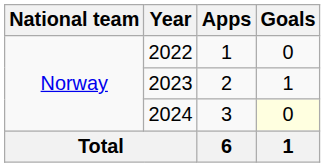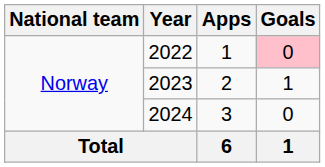(288, 51) no background -> (288, 51) pink background
(288, 114) lightyellow background -> (288, 114) no background
